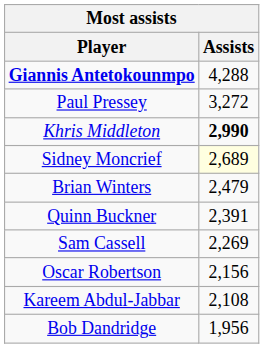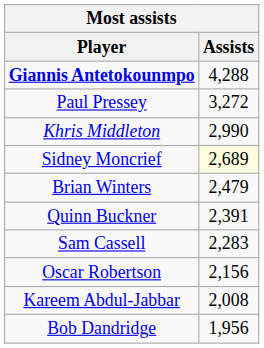(229, 131) bold -> (229, 131) normal
(229, 243) 2,269 -> (229, 243) 2,283
(229, 300) 2,108 -> (229, 300) 2,008
